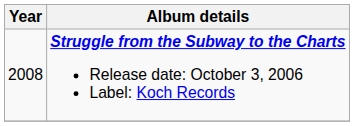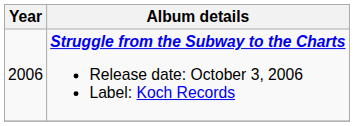(26, 75) 2008 -> (26, 75) 2006
